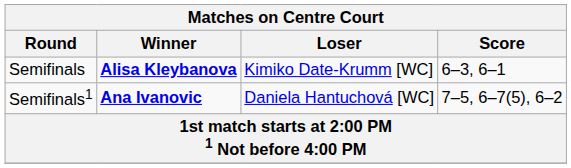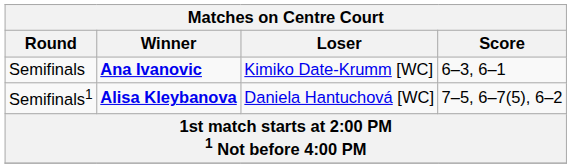(169, 69) Alisa Kleybanova -> (151, 69) Ana Ivanovic
(151, 98) Ana Ivanovic -> (169, 98) Alisa Kleybanova
